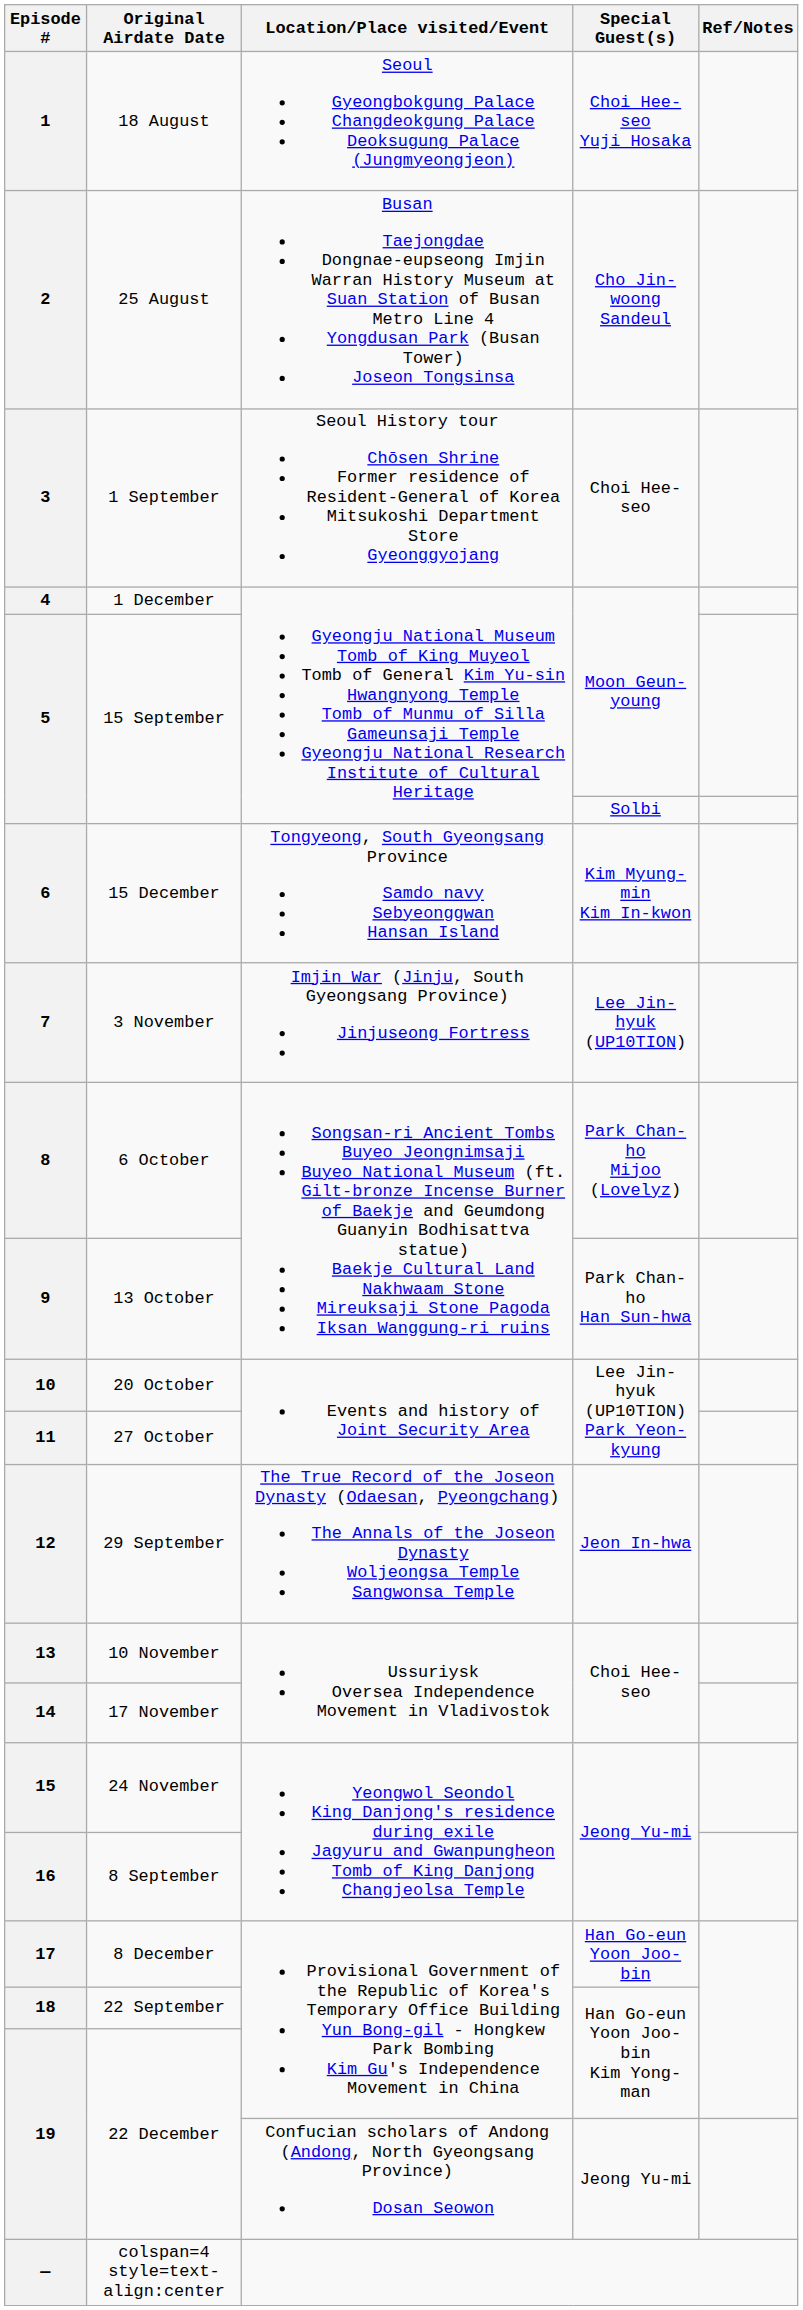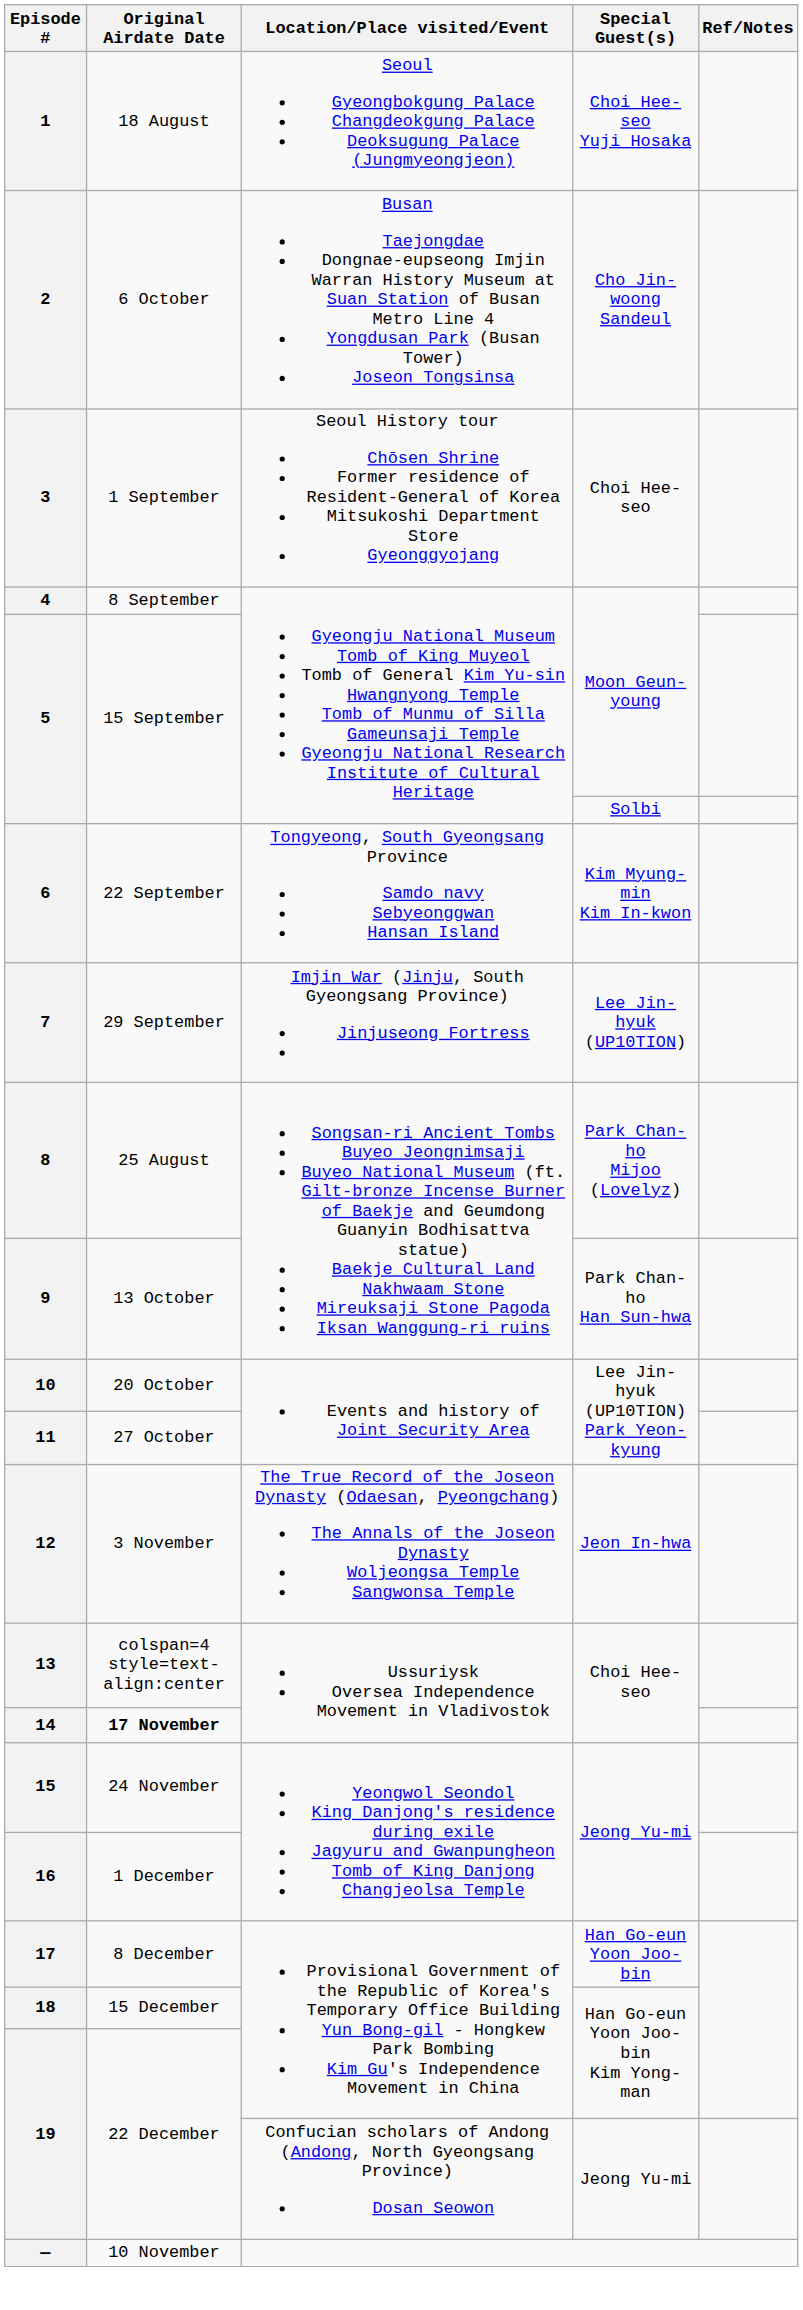(164, 300) 25 August -> (164, 300) 6 October
(164, 600) 1 December -> (164, 600) 8 September
(164, 893) 15 December -> (164, 893) 22 September
(164, 1023) 3 November -> (164, 1023) 29 September
(164, 1161) 6 October -> (164, 1161) 25 August
(164, 1544) 29 September -> (164, 1544) 3 November
(164, 1653) 10 November -> (164, 1665) colspan=4 style=text-align:center
(164, 1713) normal -> (164, 1725) bold
(164, 1877) 8 September -> (164, 1877) 1 December
(164, 2008) 22 September -> (164, 2008) 15 December
(164, 2272) colspan=4 style=text-align:center -> (164, 2253) 10 November
